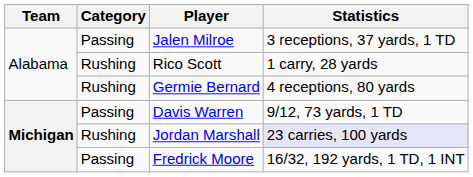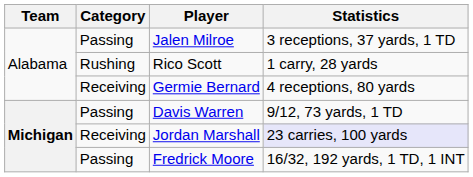(108, 88) Rushing -> (113, 88) Receiving
(108, 135) Rushing -> (113, 135) Receiving
